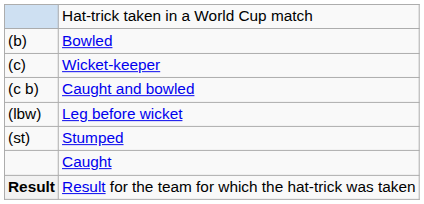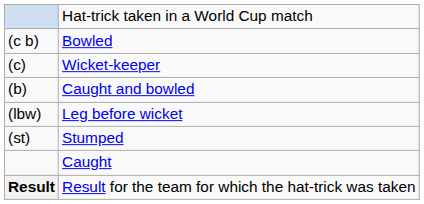(17, 41) (b) -> (23, 41) (c b)
(23, 89) (c b) -> (17, 89) (b)
